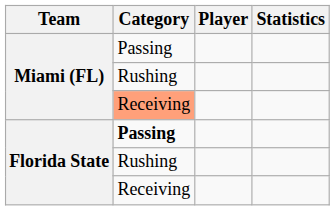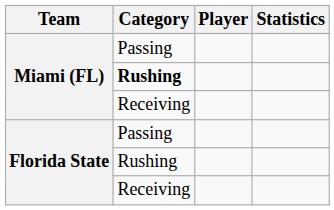(147, 76) normal -> (149, 76) bold
(154, 104) lightsalmon background -> (154, 104) no background
(146, 133) bold -> (145, 133) normal
